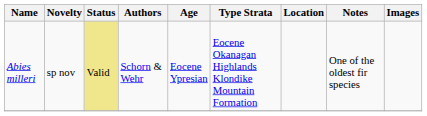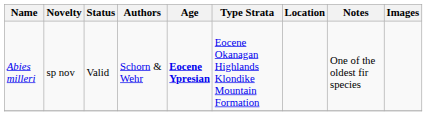(98, 72) khaki background -> (98, 72) no background
(189, 72) normal -> (190, 72) bold
